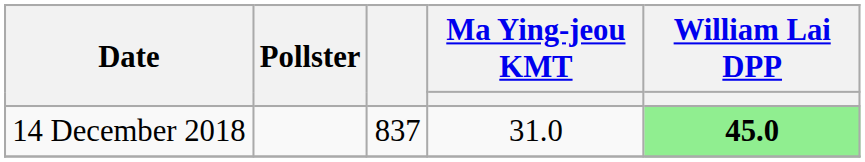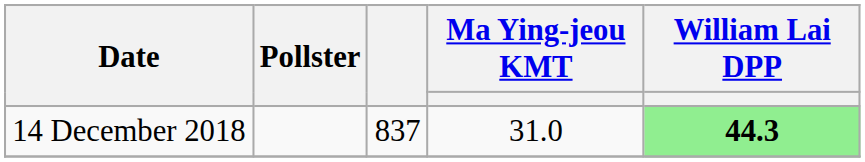(752, 131) 45.0 -> (752, 131) 44.3
